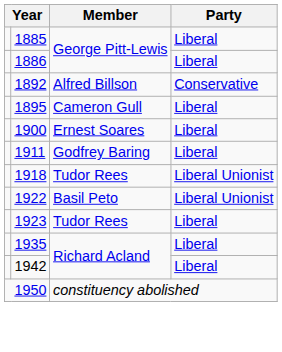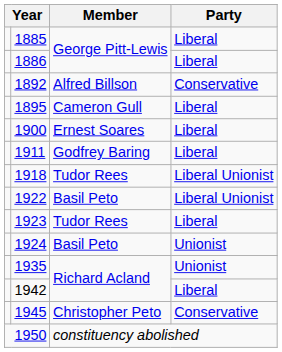+ row: (30, 244)
(196, 244) Liberal -> (200, 267) Unionist
+ row: (30, 312)
